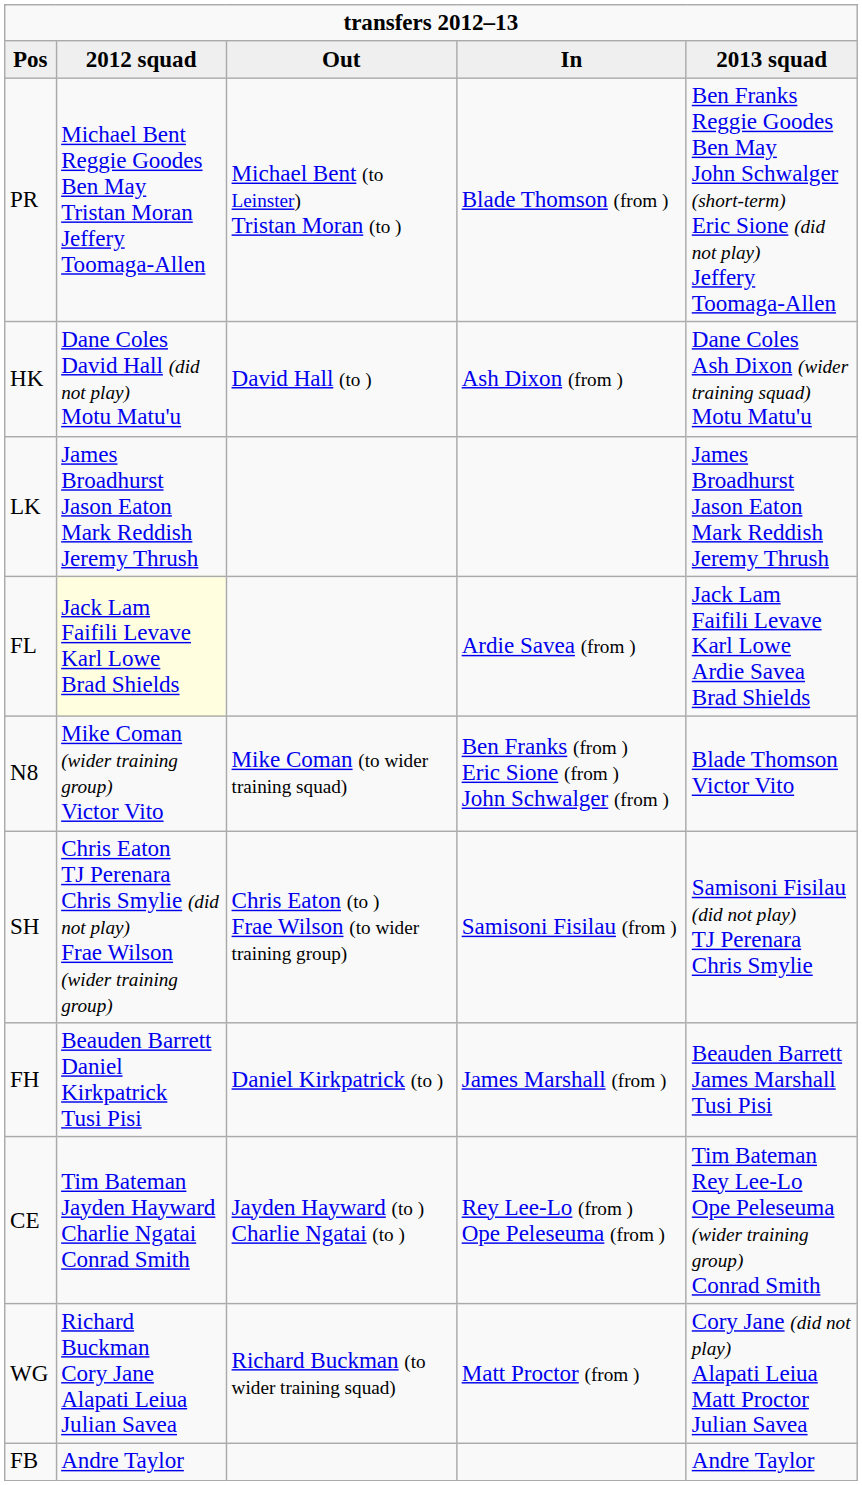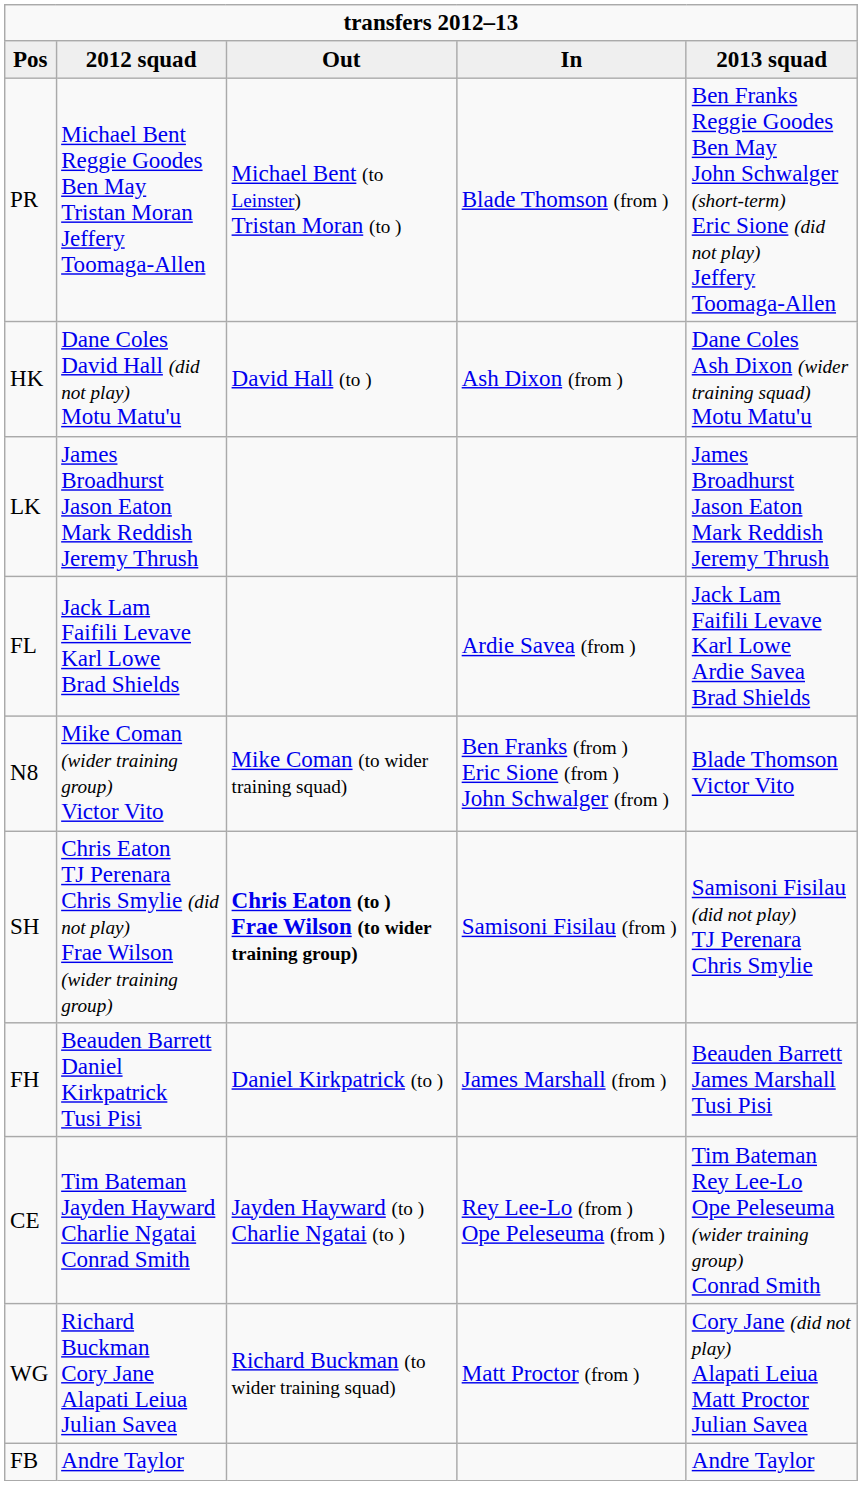(126, 646) lightyellow background -> (126, 646) no background
(325, 926) normal -> (331, 926) bold
